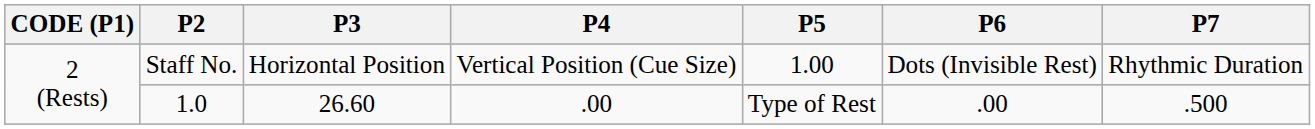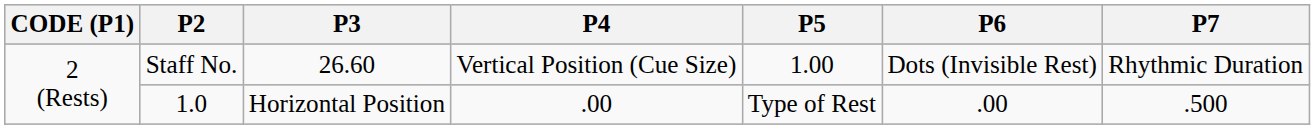(347, 64) Horizontal Position -> (347, 64) 26.60
(347, 104) 26.60 -> (347, 104) Horizontal Position
